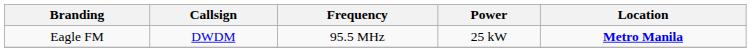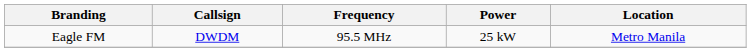(643, 36) bold -> (648, 36) normal
